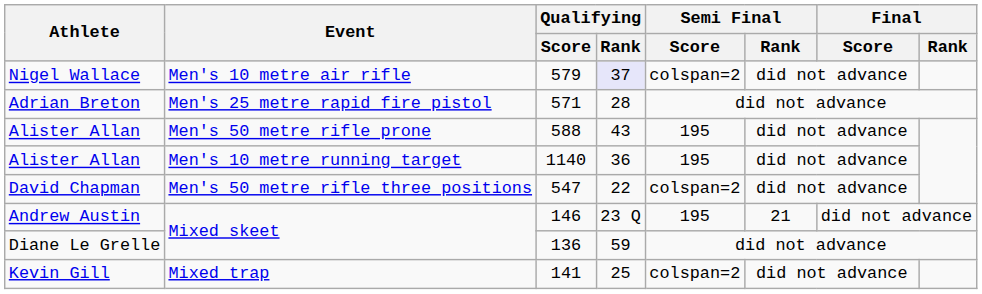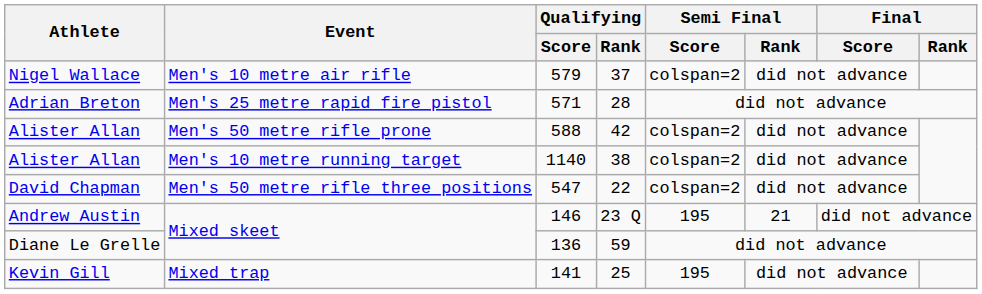(621, 75) lavender background -> (621, 75) no background
(621, 132) 43 -> (621, 132) 42
(695, 132) 195 -> (695, 132) colspan=2
(621, 160) 36 -> (621, 160) 38
(695, 160) 195 -> (695, 160) colspan=2
(695, 273) colspan=2 -> (695, 273) 195
